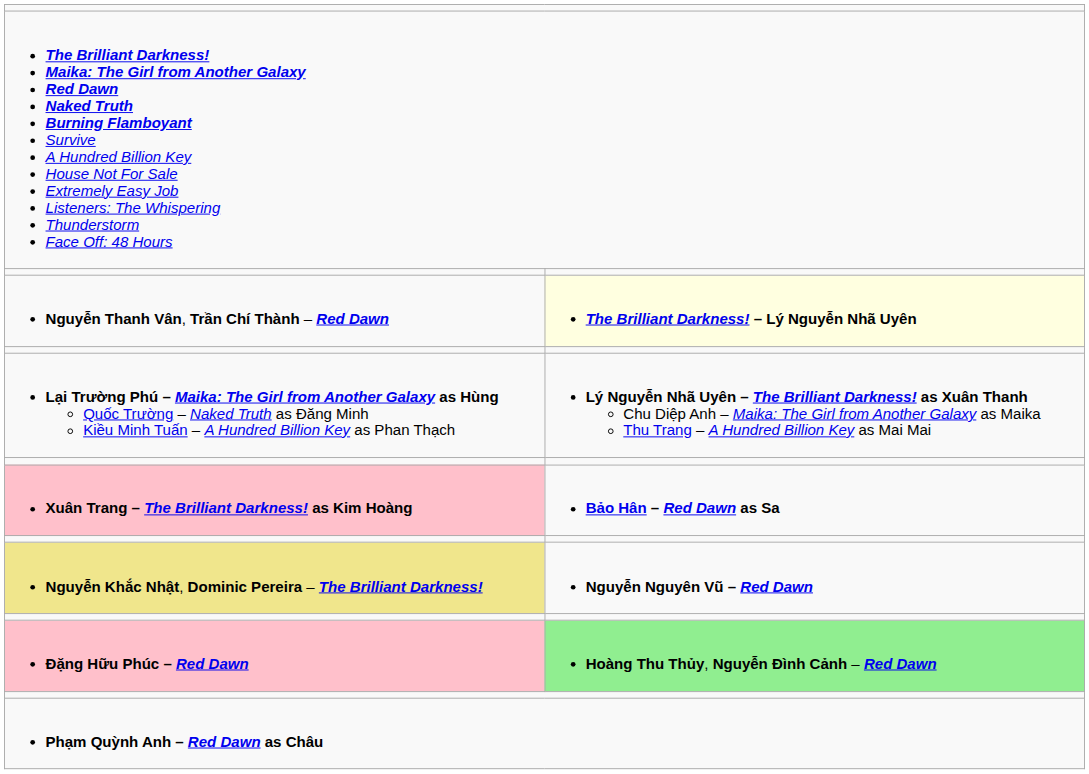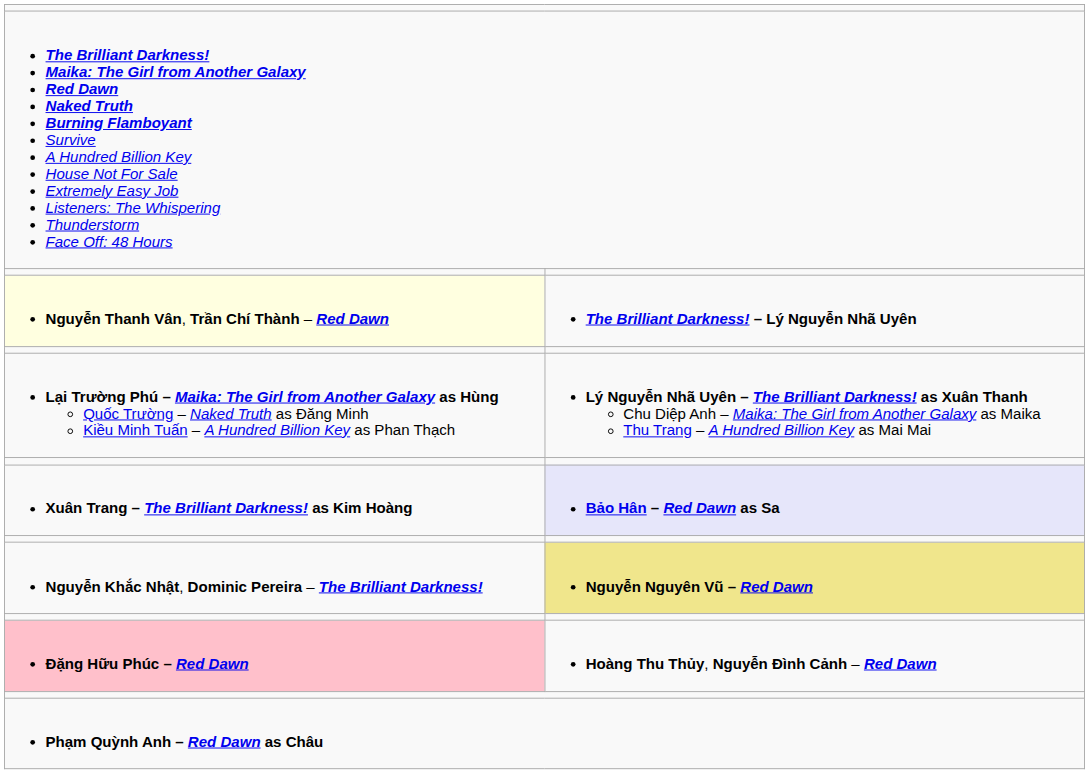(275, 319) no background -> (275, 319) lightyellow background
(815, 319) lightyellow background -> (815, 319) no background
(275, 509) pink background -> (275, 509) no background
(815, 509) no background -> (815, 509) lavender background
(275, 586) khaki background -> (275, 586) no background
(815, 586) no background -> (815, 586) khaki background
(815, 664) lightgreen background -> (815, 664) no background
